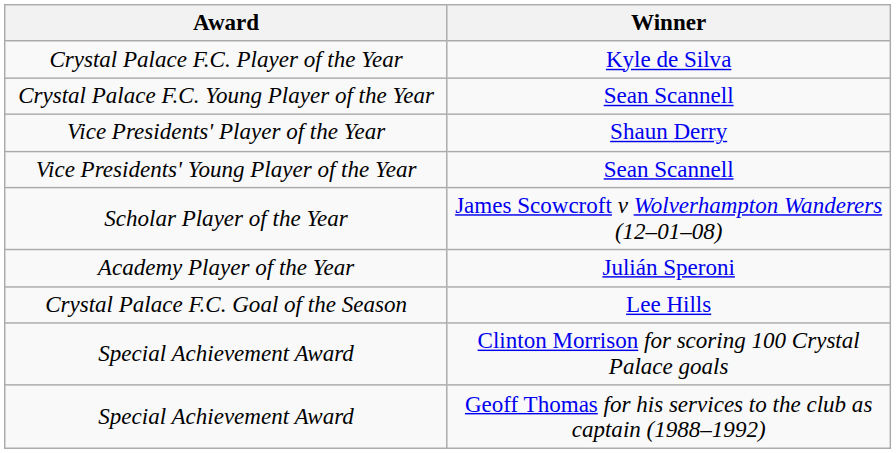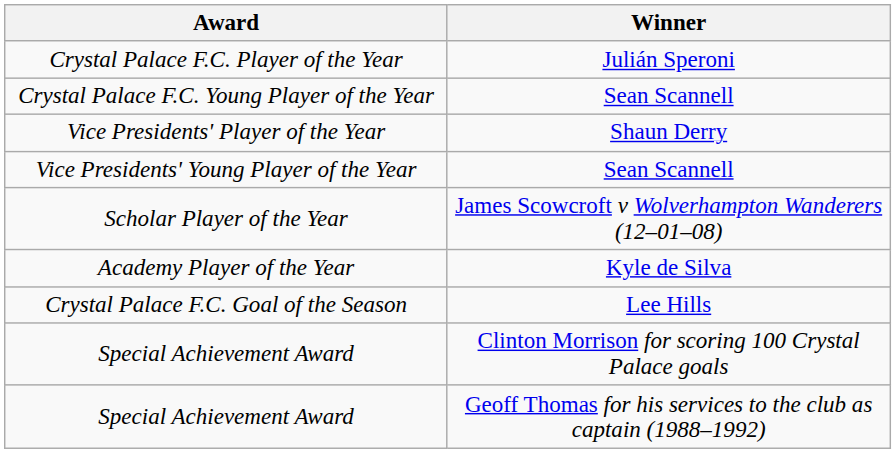(669, 59) Kyle de Silva -> (669, 59) Julián Speroni
(669, 267) Julián Speroni -> (669, 267) Kyle de Silva
